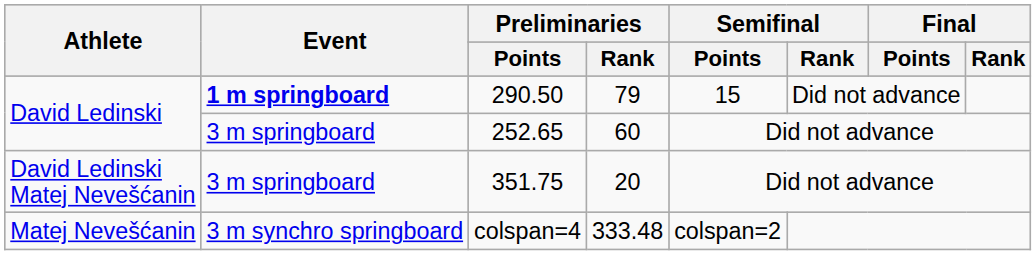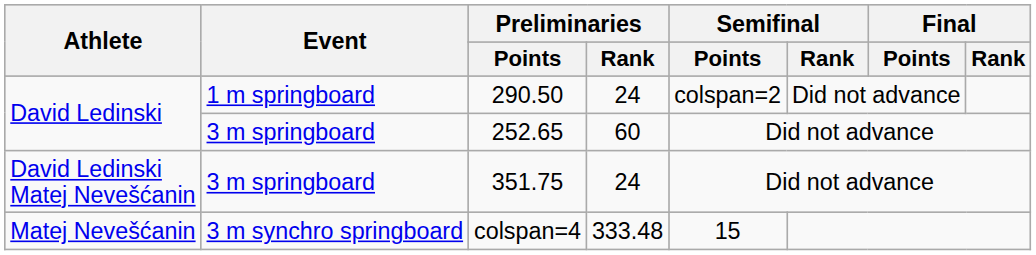(298, 95) bold -> (291, 95) normal
(628, 95) 79 -> (628, 95) 24
(728, 95) 15 -> (728, 95) colspan=2
(628, 182) 20 -> (628, 182) 24
(728, 232) colspan=2 -> (728, 232) 15
